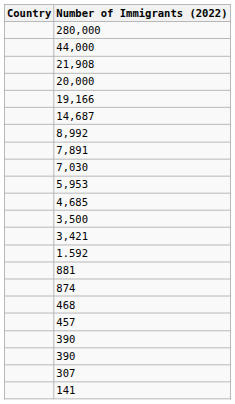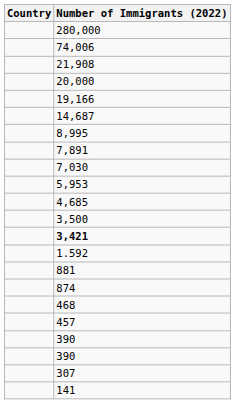(75, 47) 44,000 -> (75, 47) 74,006
(72, 133) 8,992 -> (72, 133) 8,995
(72, 236) normal -> (72, 236) bold
